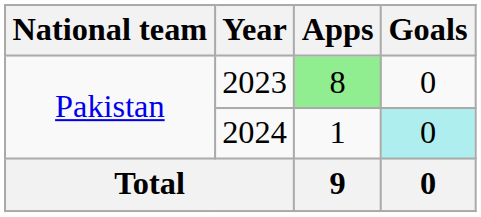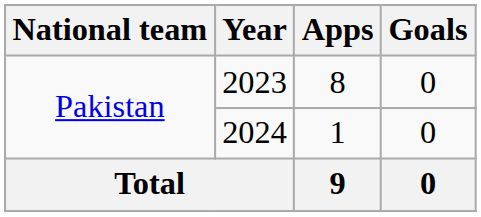(338, 81) lightgreen background -> (338, 81) no background
(428, 132) paleturquoise background -> (428, 132) no background
